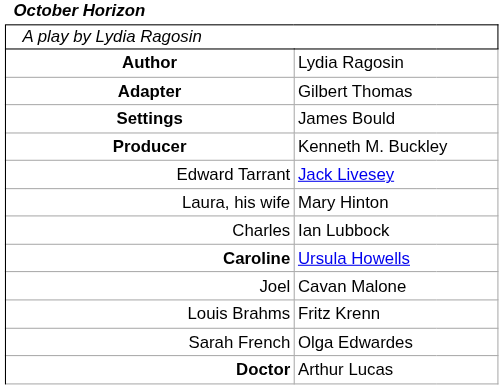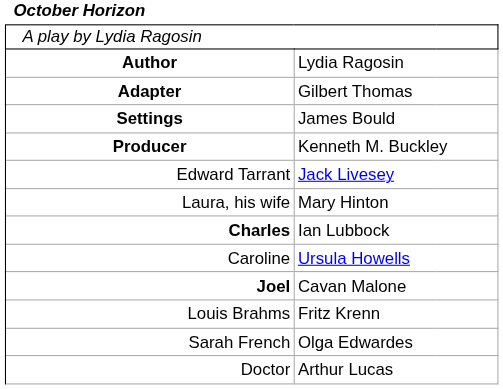(261, 230) normal -> (259, 230) bold
(257, 258) bold -> (259, 258) normal
(275, 286) normal -> (273, 286) bold
(263, 370) bold -> (265, 370) normal
